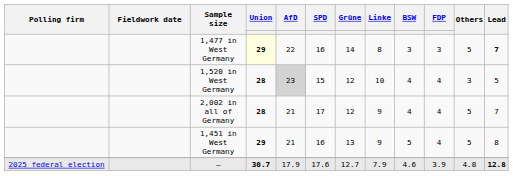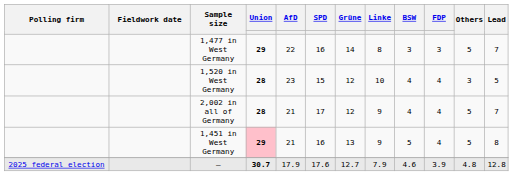(261, 49) lightyellow background -> (261, 49) no background
(497, 49) bold -> (497, 49) normal
(291, 80) lightgrey background -> (291, 80) no background
(261, 142) no background -> (261, 142) pink background
(497, 164) bold -> (497, 164) normal
